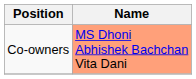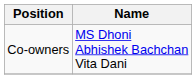(132, 49) lightsalmon background -> (132, 49) no background
